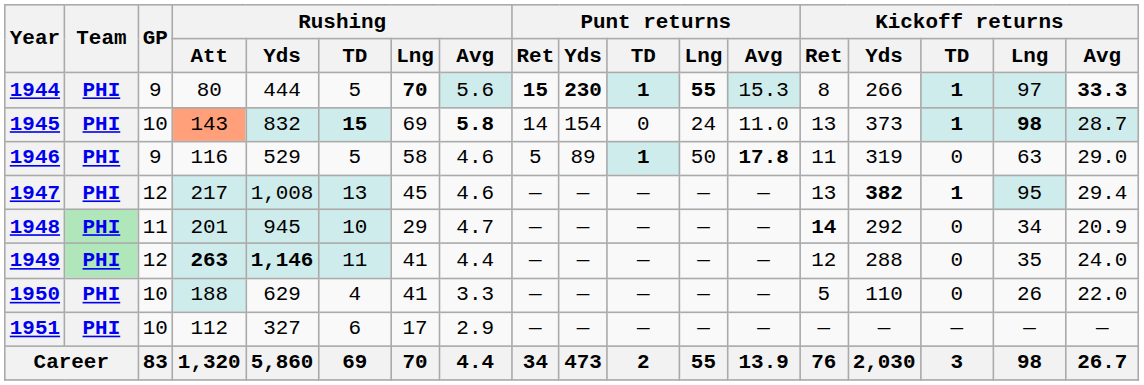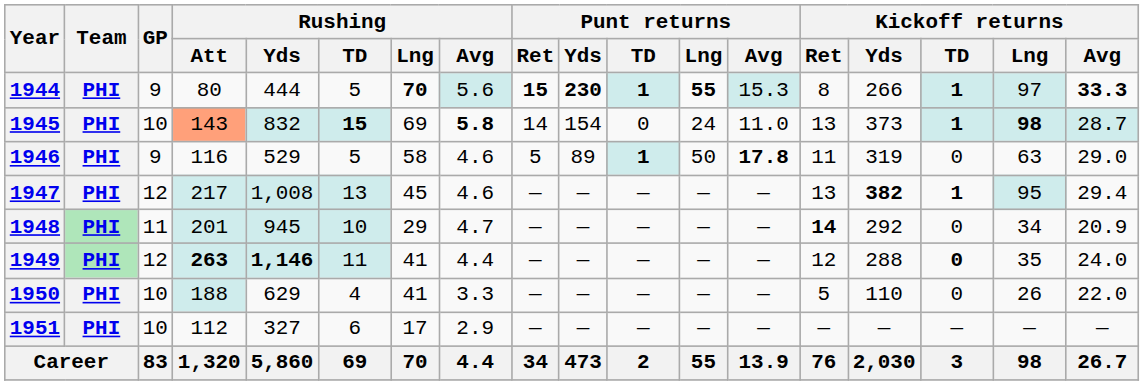(957, 261) normal -> (957, 261) bold
